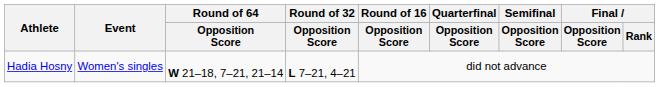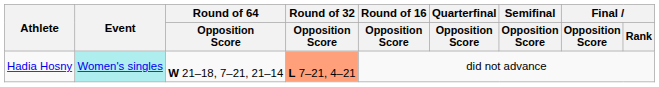(120, 67) no background -> (120, 67) paleturquoise background
(322, 73) no background -> (322, 73) lightsalmon background
